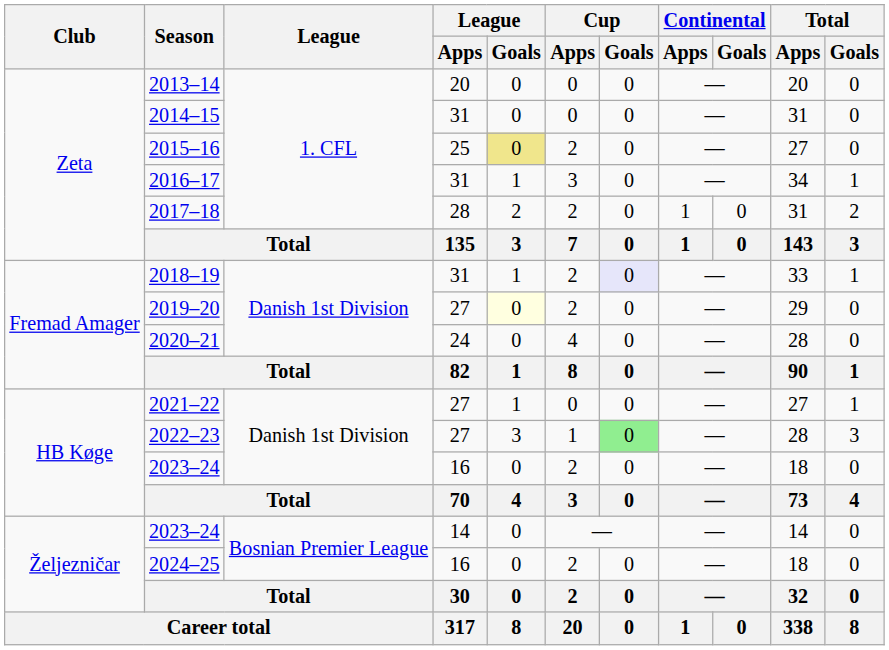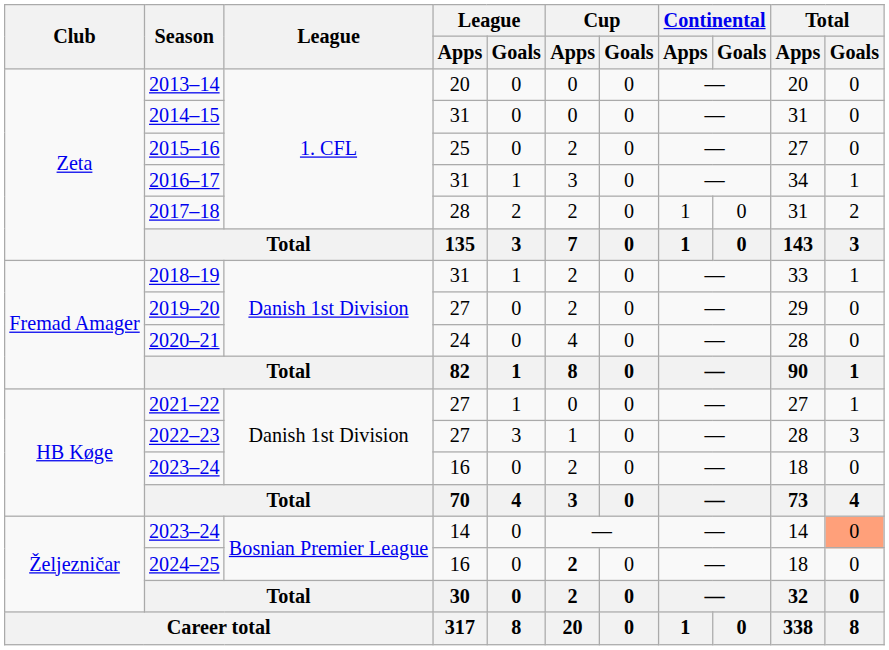(516, 148) khaki background -> (516, 148) no background
(629, 276) lavender background -> (629, 276) no background
(516, 308) lightyellow background -> (516, 308) no background
(629, 436) lightgreen background -> (629, 436) no background
(854, 532) no background -> (854, 532) lightsalmon background
(573, 564) normal -> (573, 564) bold
